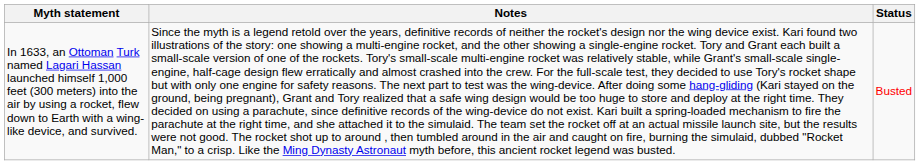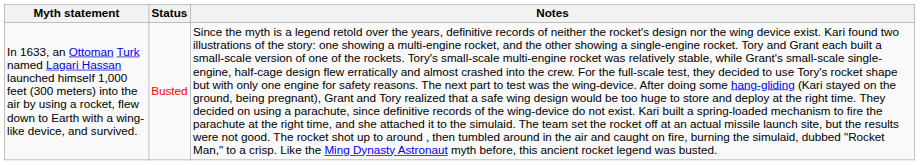columns swapped: (894, 13) <-> (511, 13)
